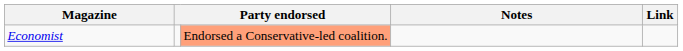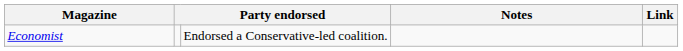(286, 35) lightsalmon background -> (286, 35) no background
